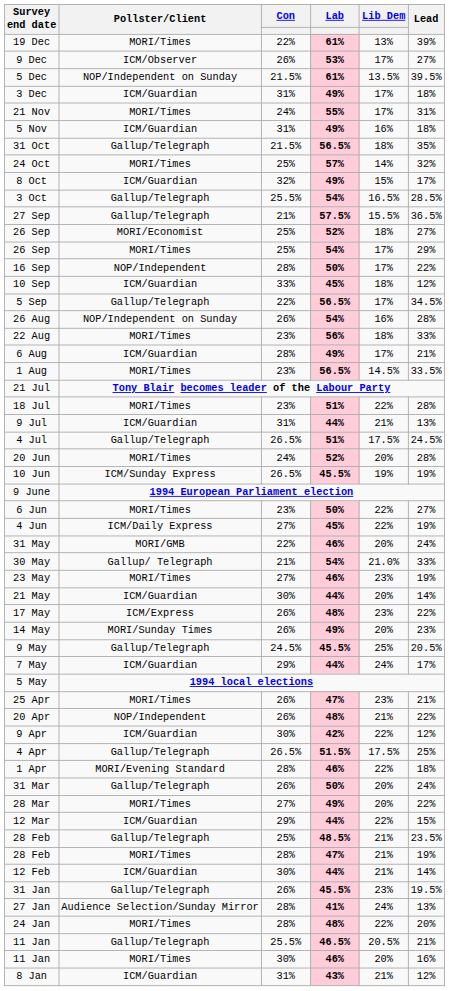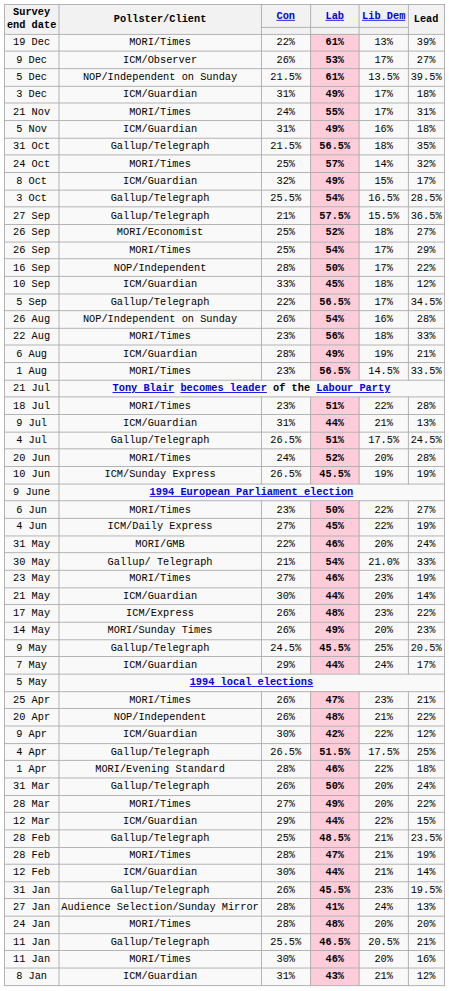(384, 354) 17% -> (384, 354) 19%
(384, 925) 22% -> (384, 925) 20%
